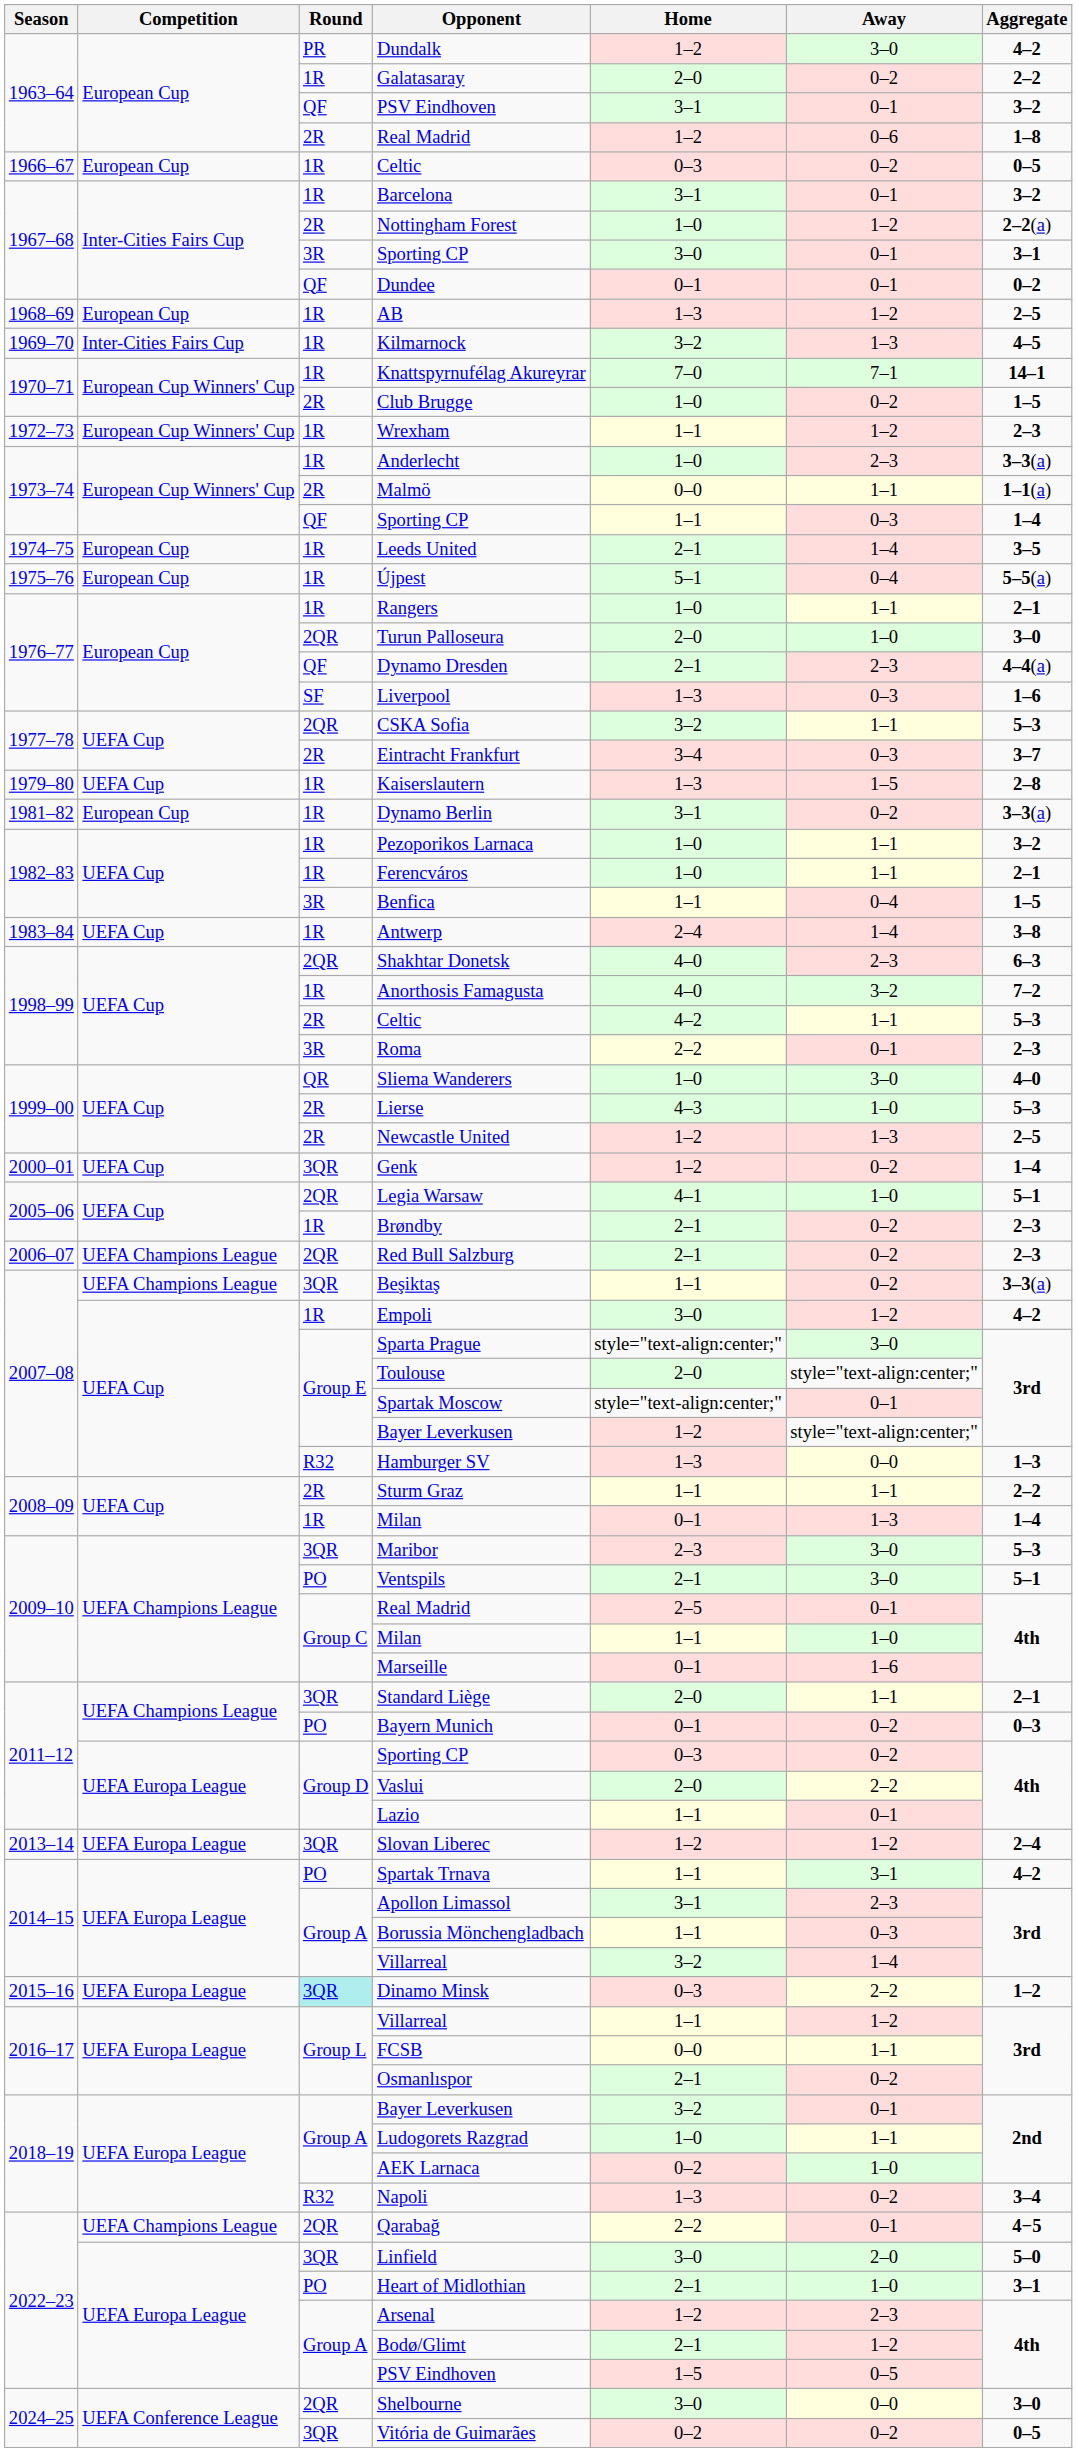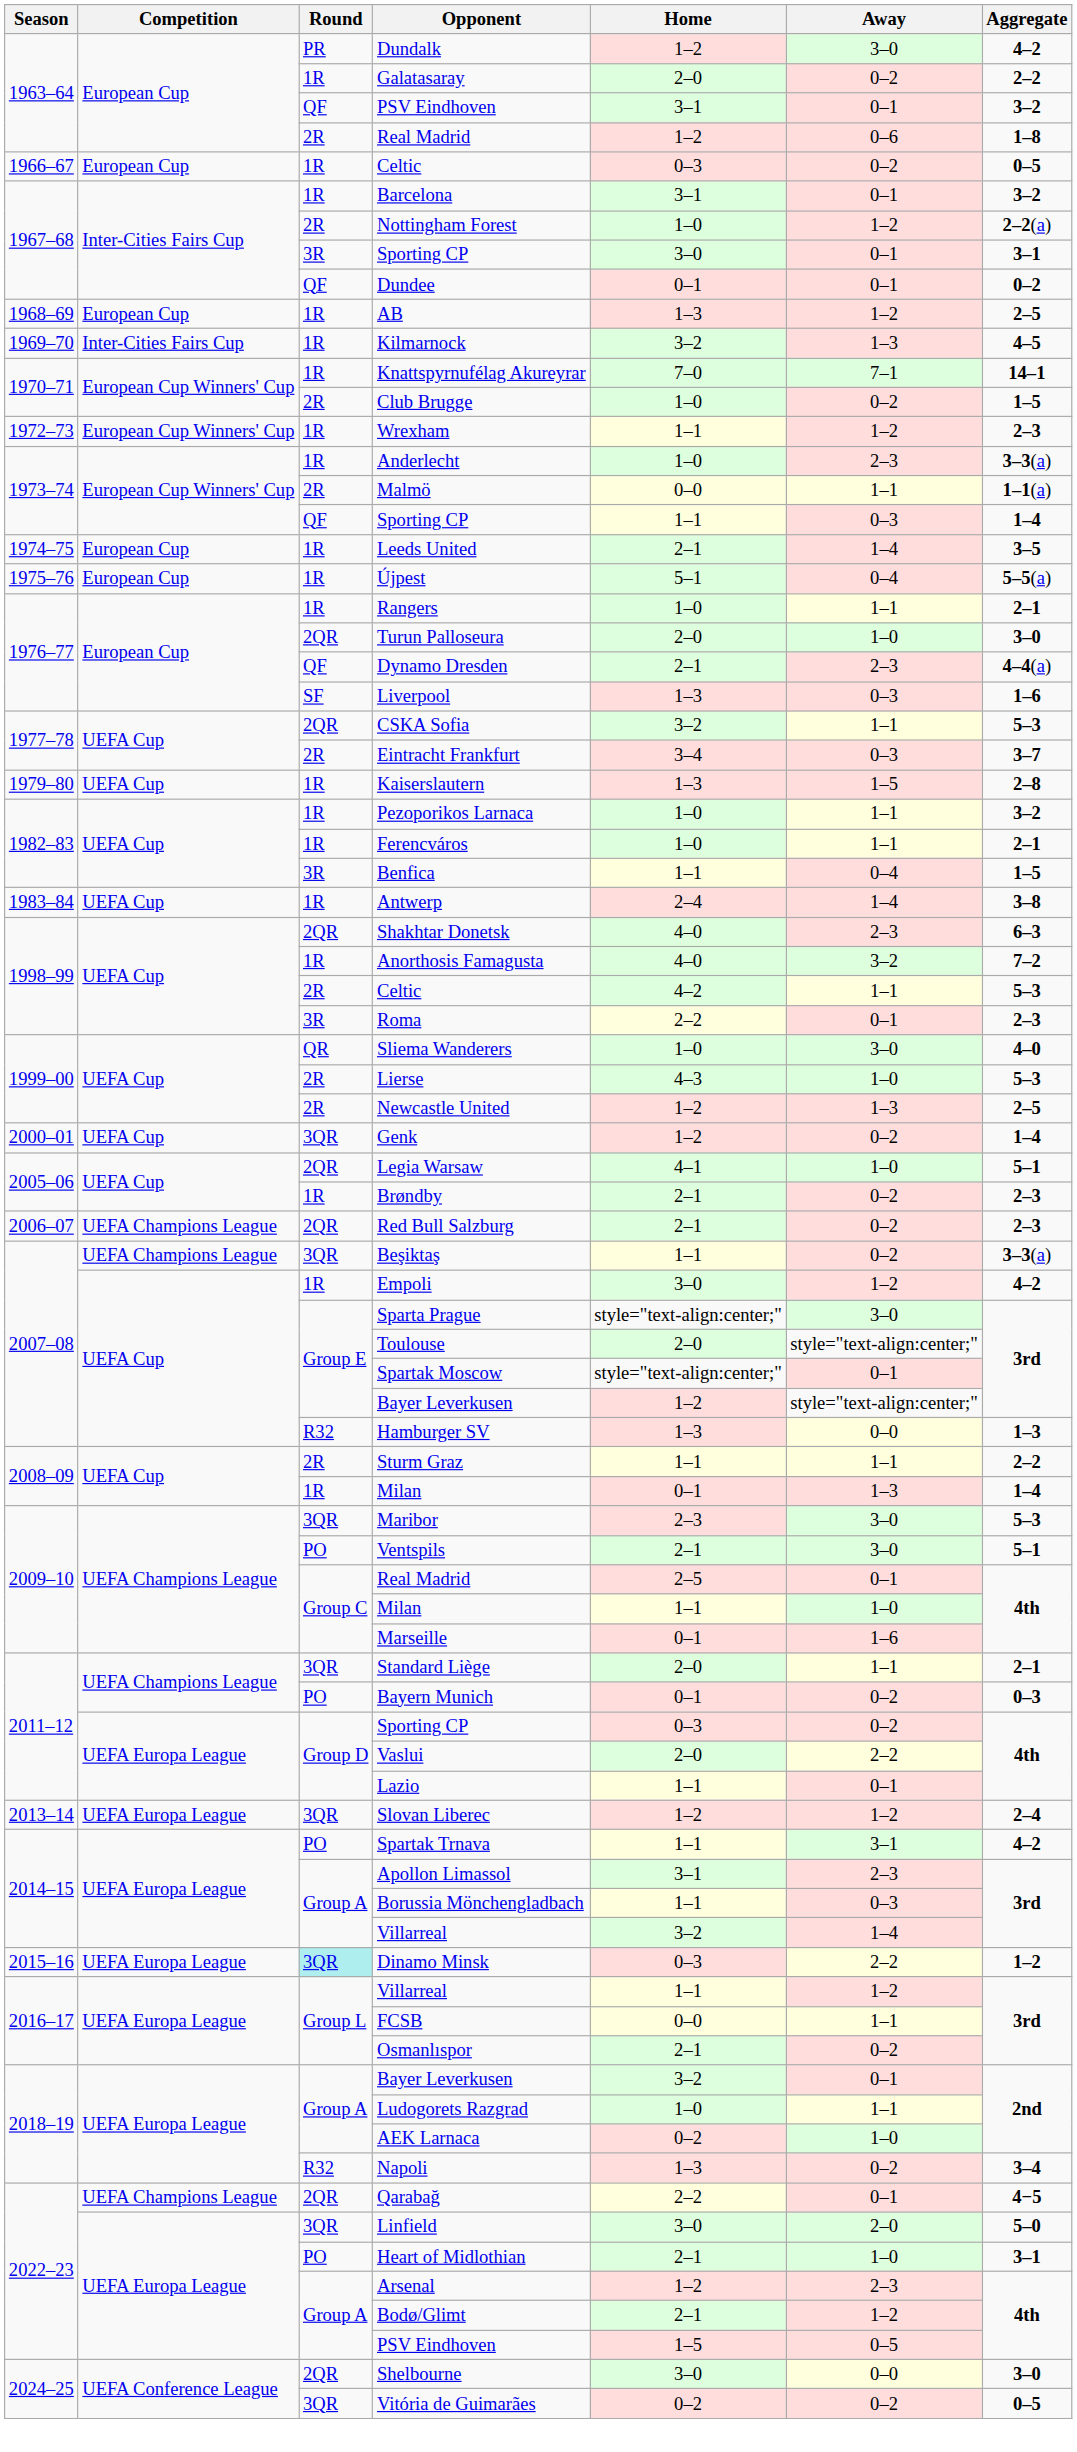- row: (41, 813)
